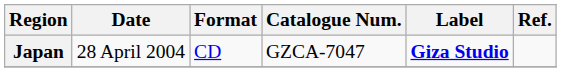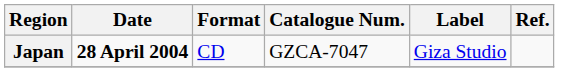(131, 50) normal -> (133, 50) bold
(460, 50) bold -> (460, 50) normal
